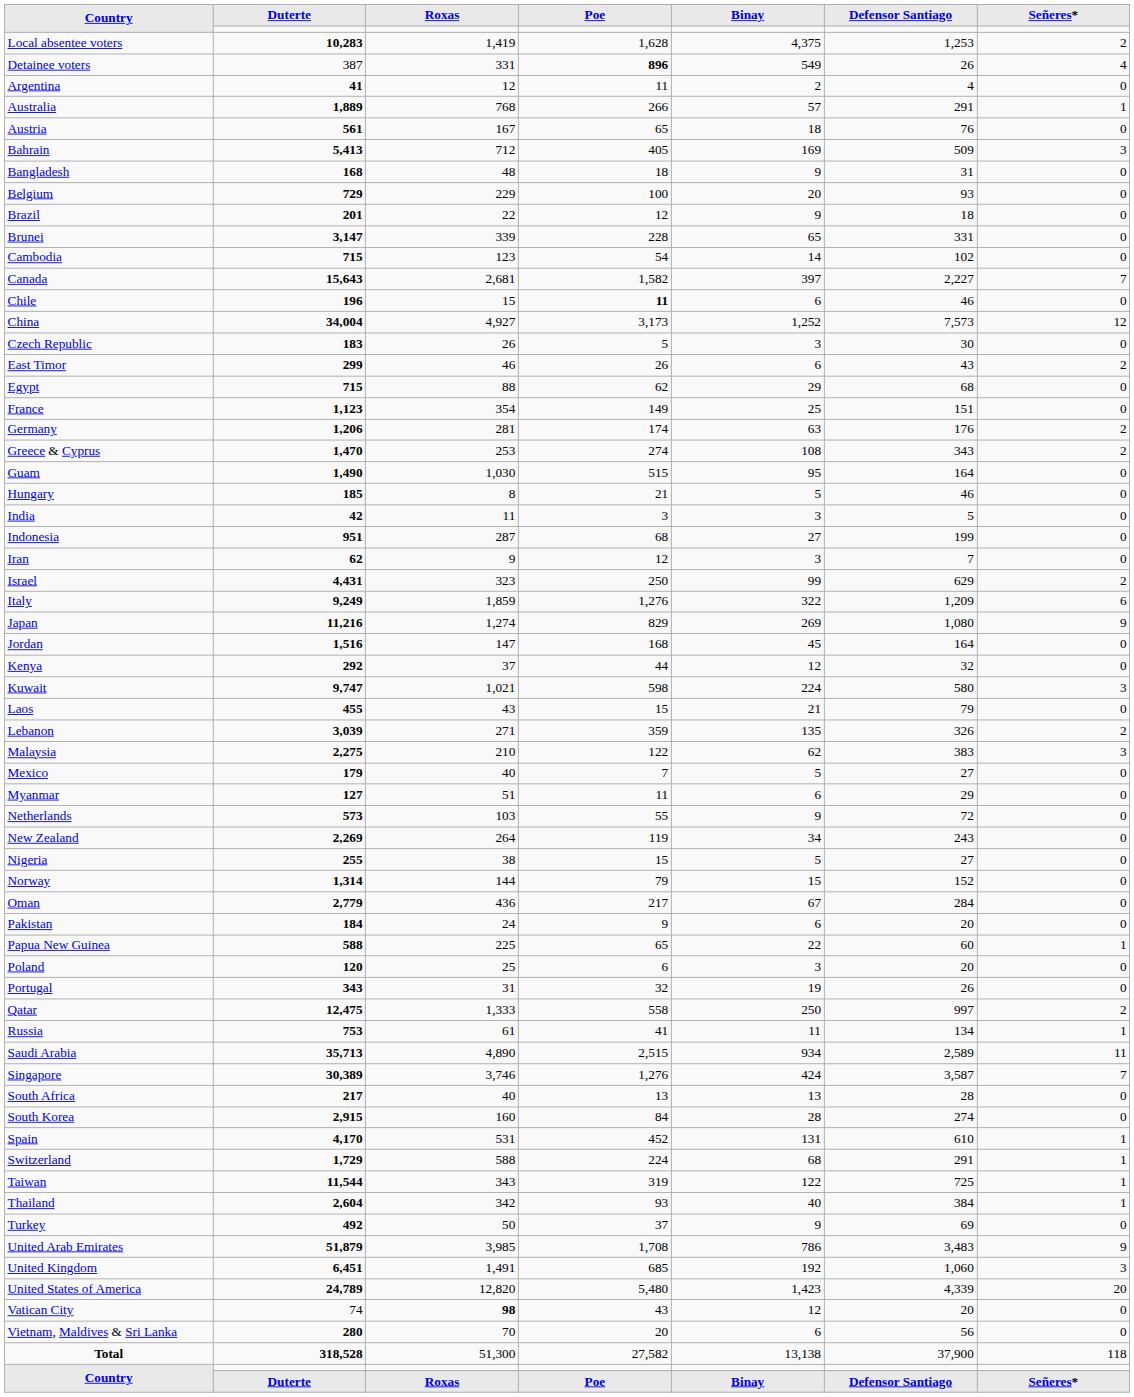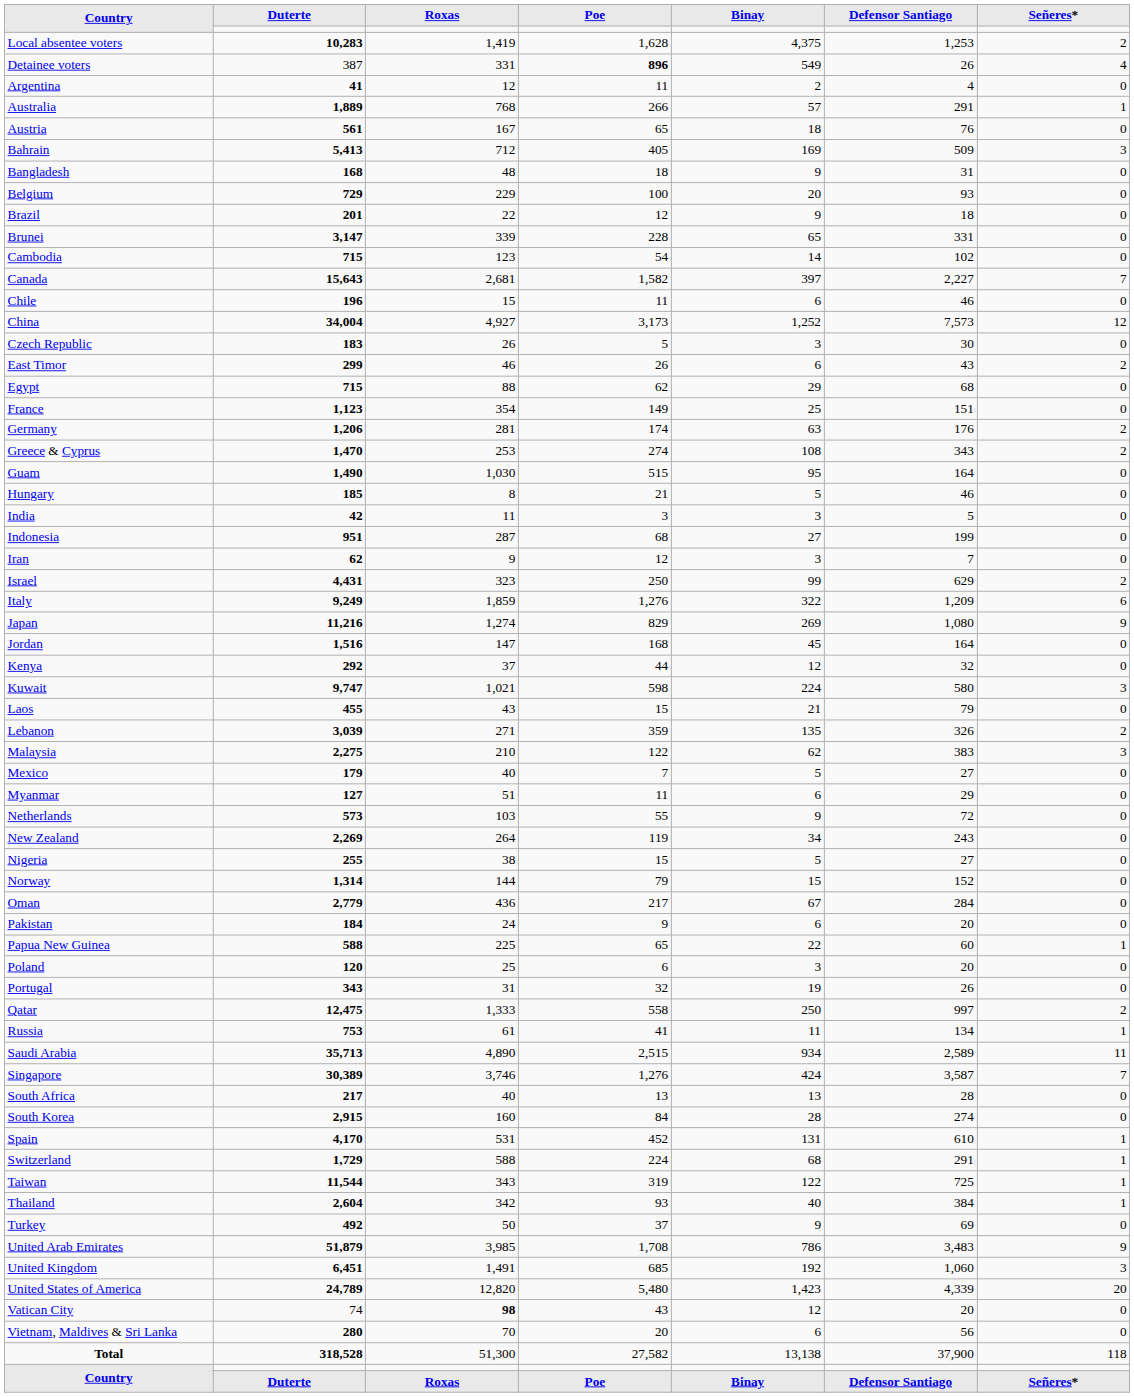(662, 300) bold -> (662, 300) normal
